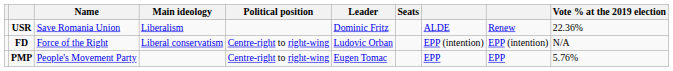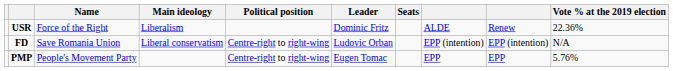(78, 27) Save Romania Union -> (72, 27) Force of the Right
(72, 43) Force of the Right -> (78, 43) Save Romania Union
